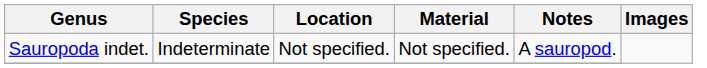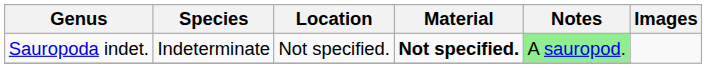(454, 48) normal -> (459, 48) bold
(568, 48) no background -> (577, 48) lightgreen background
